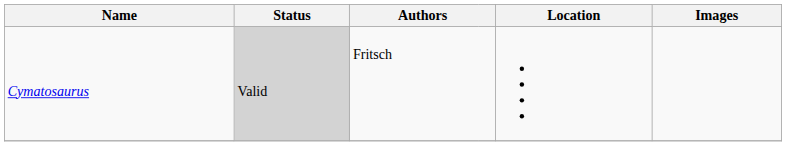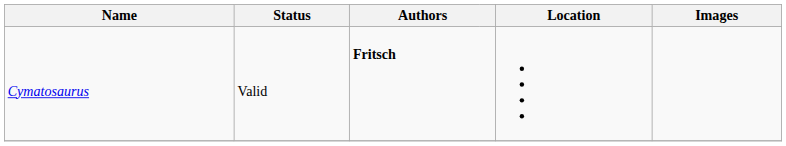(252, 91) lightgrey background -> (252, 91) no background
(372, 53) normal -> (374, 53) bold
